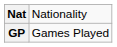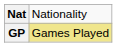(70, 33) no background -> (70, 33) khaki background
